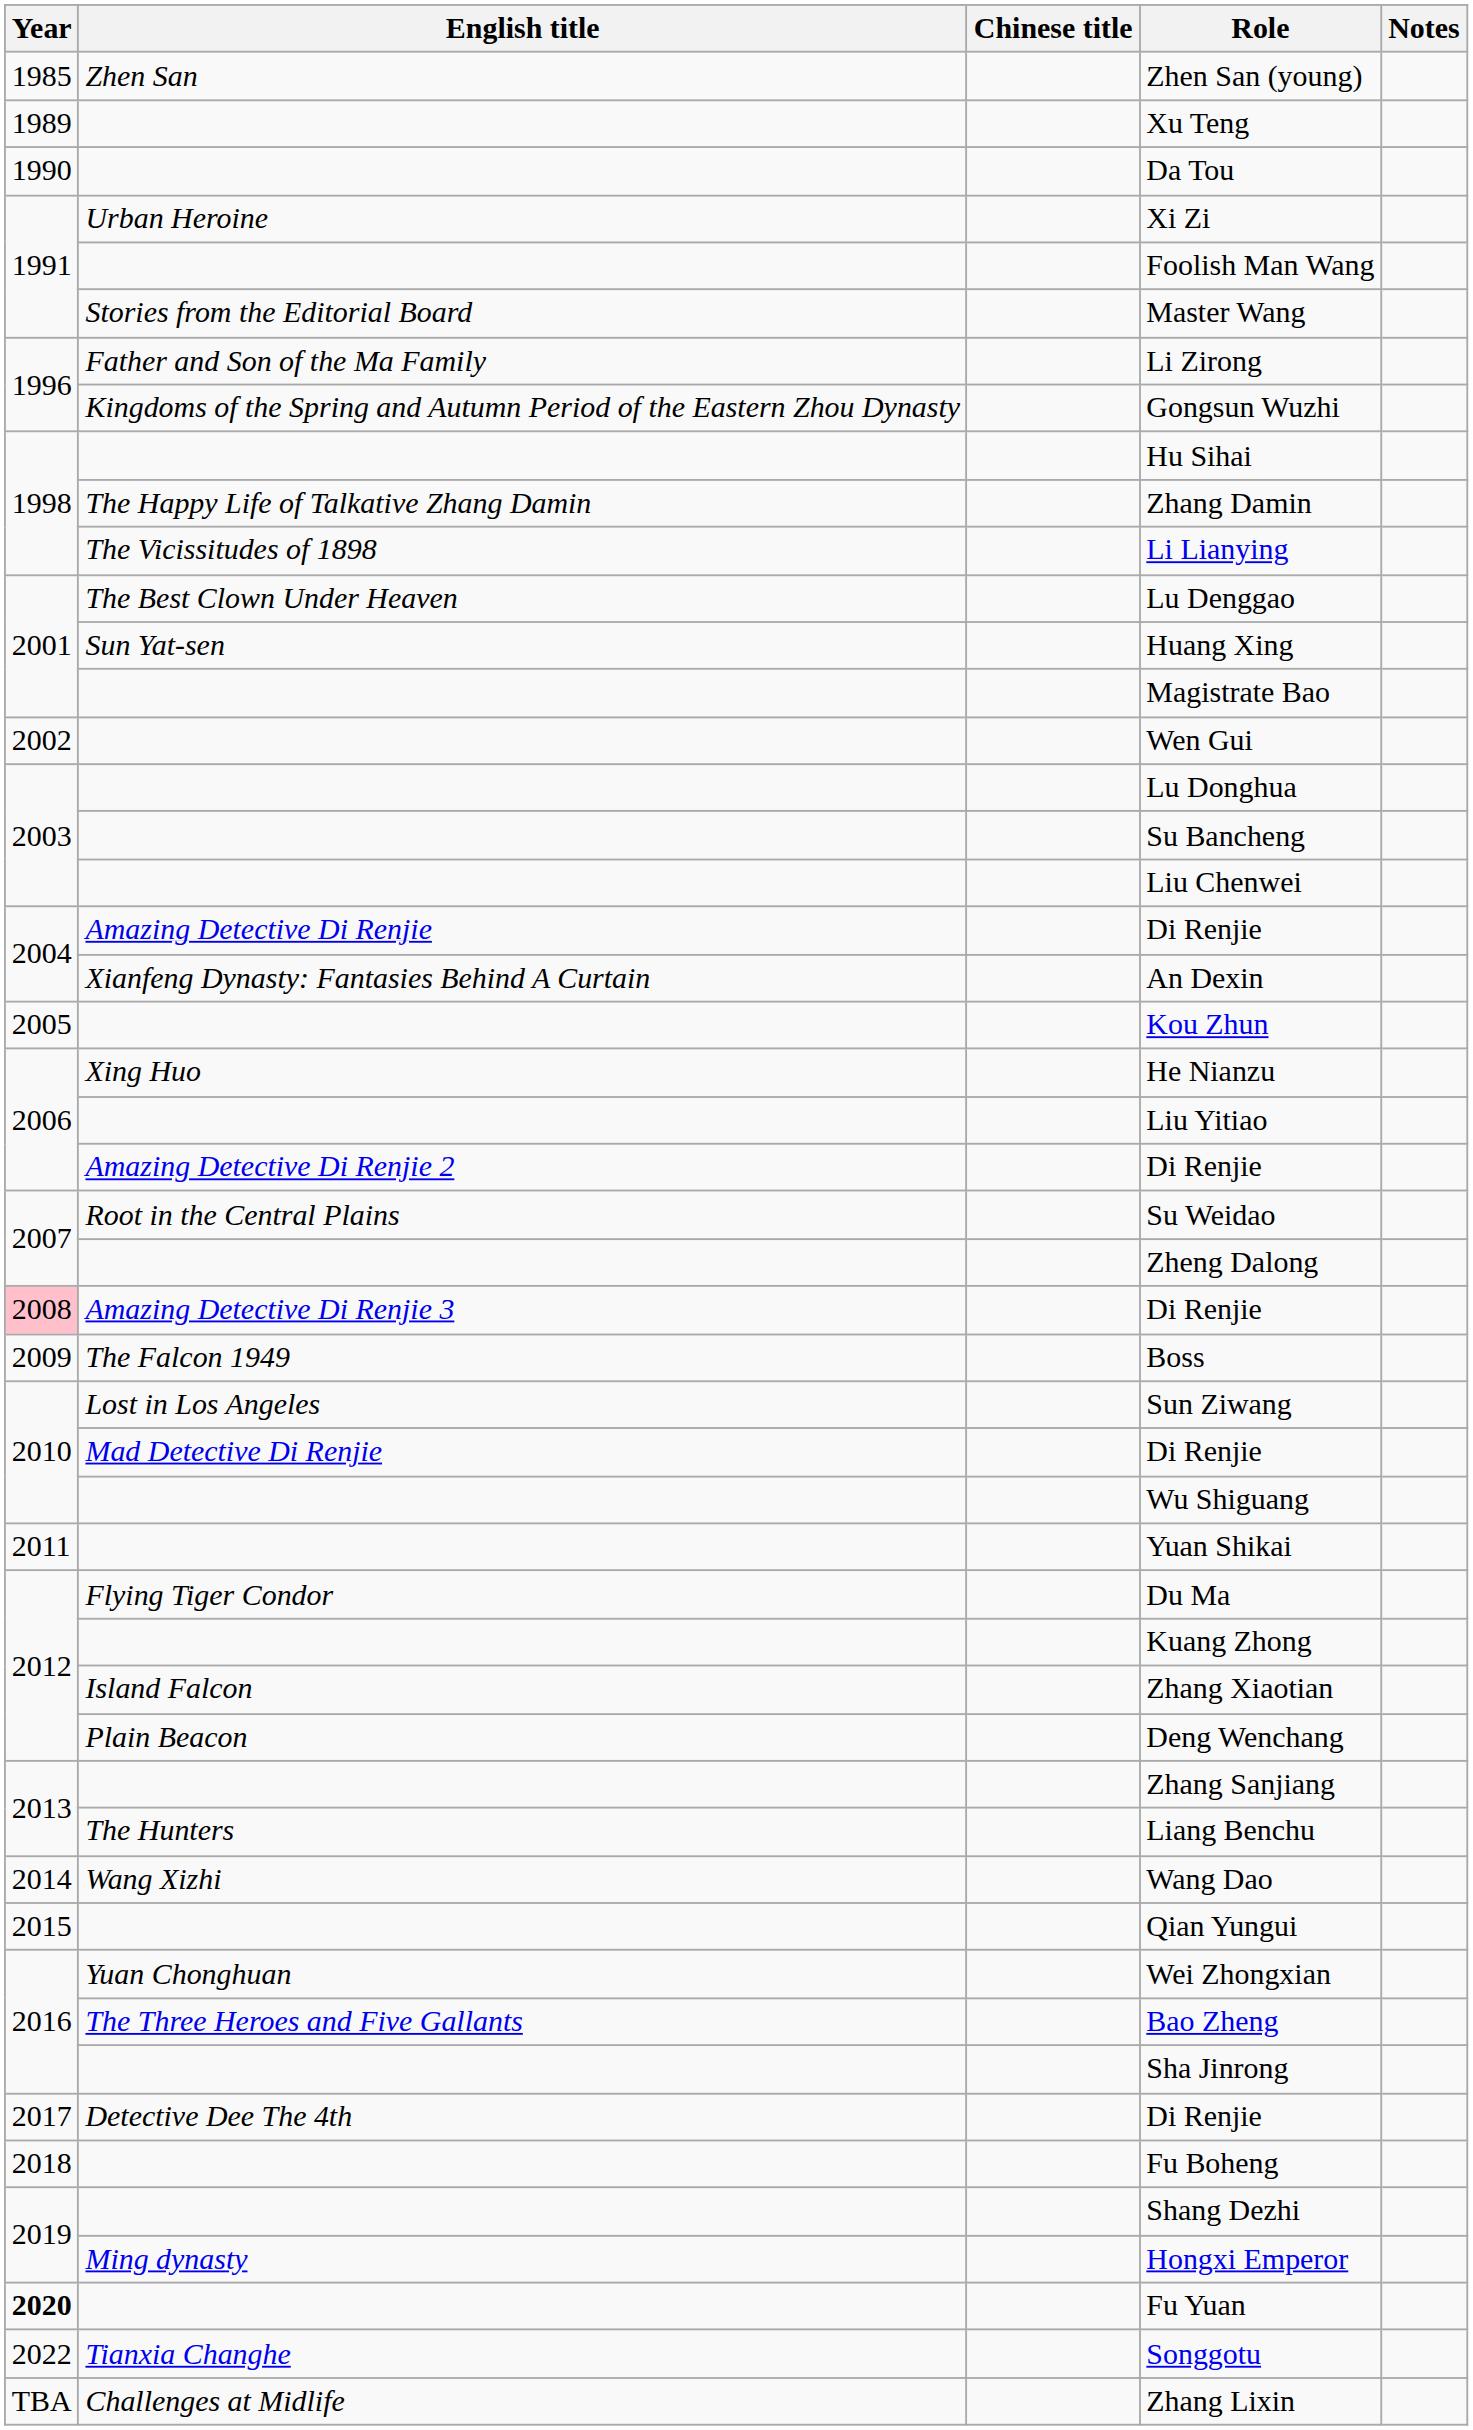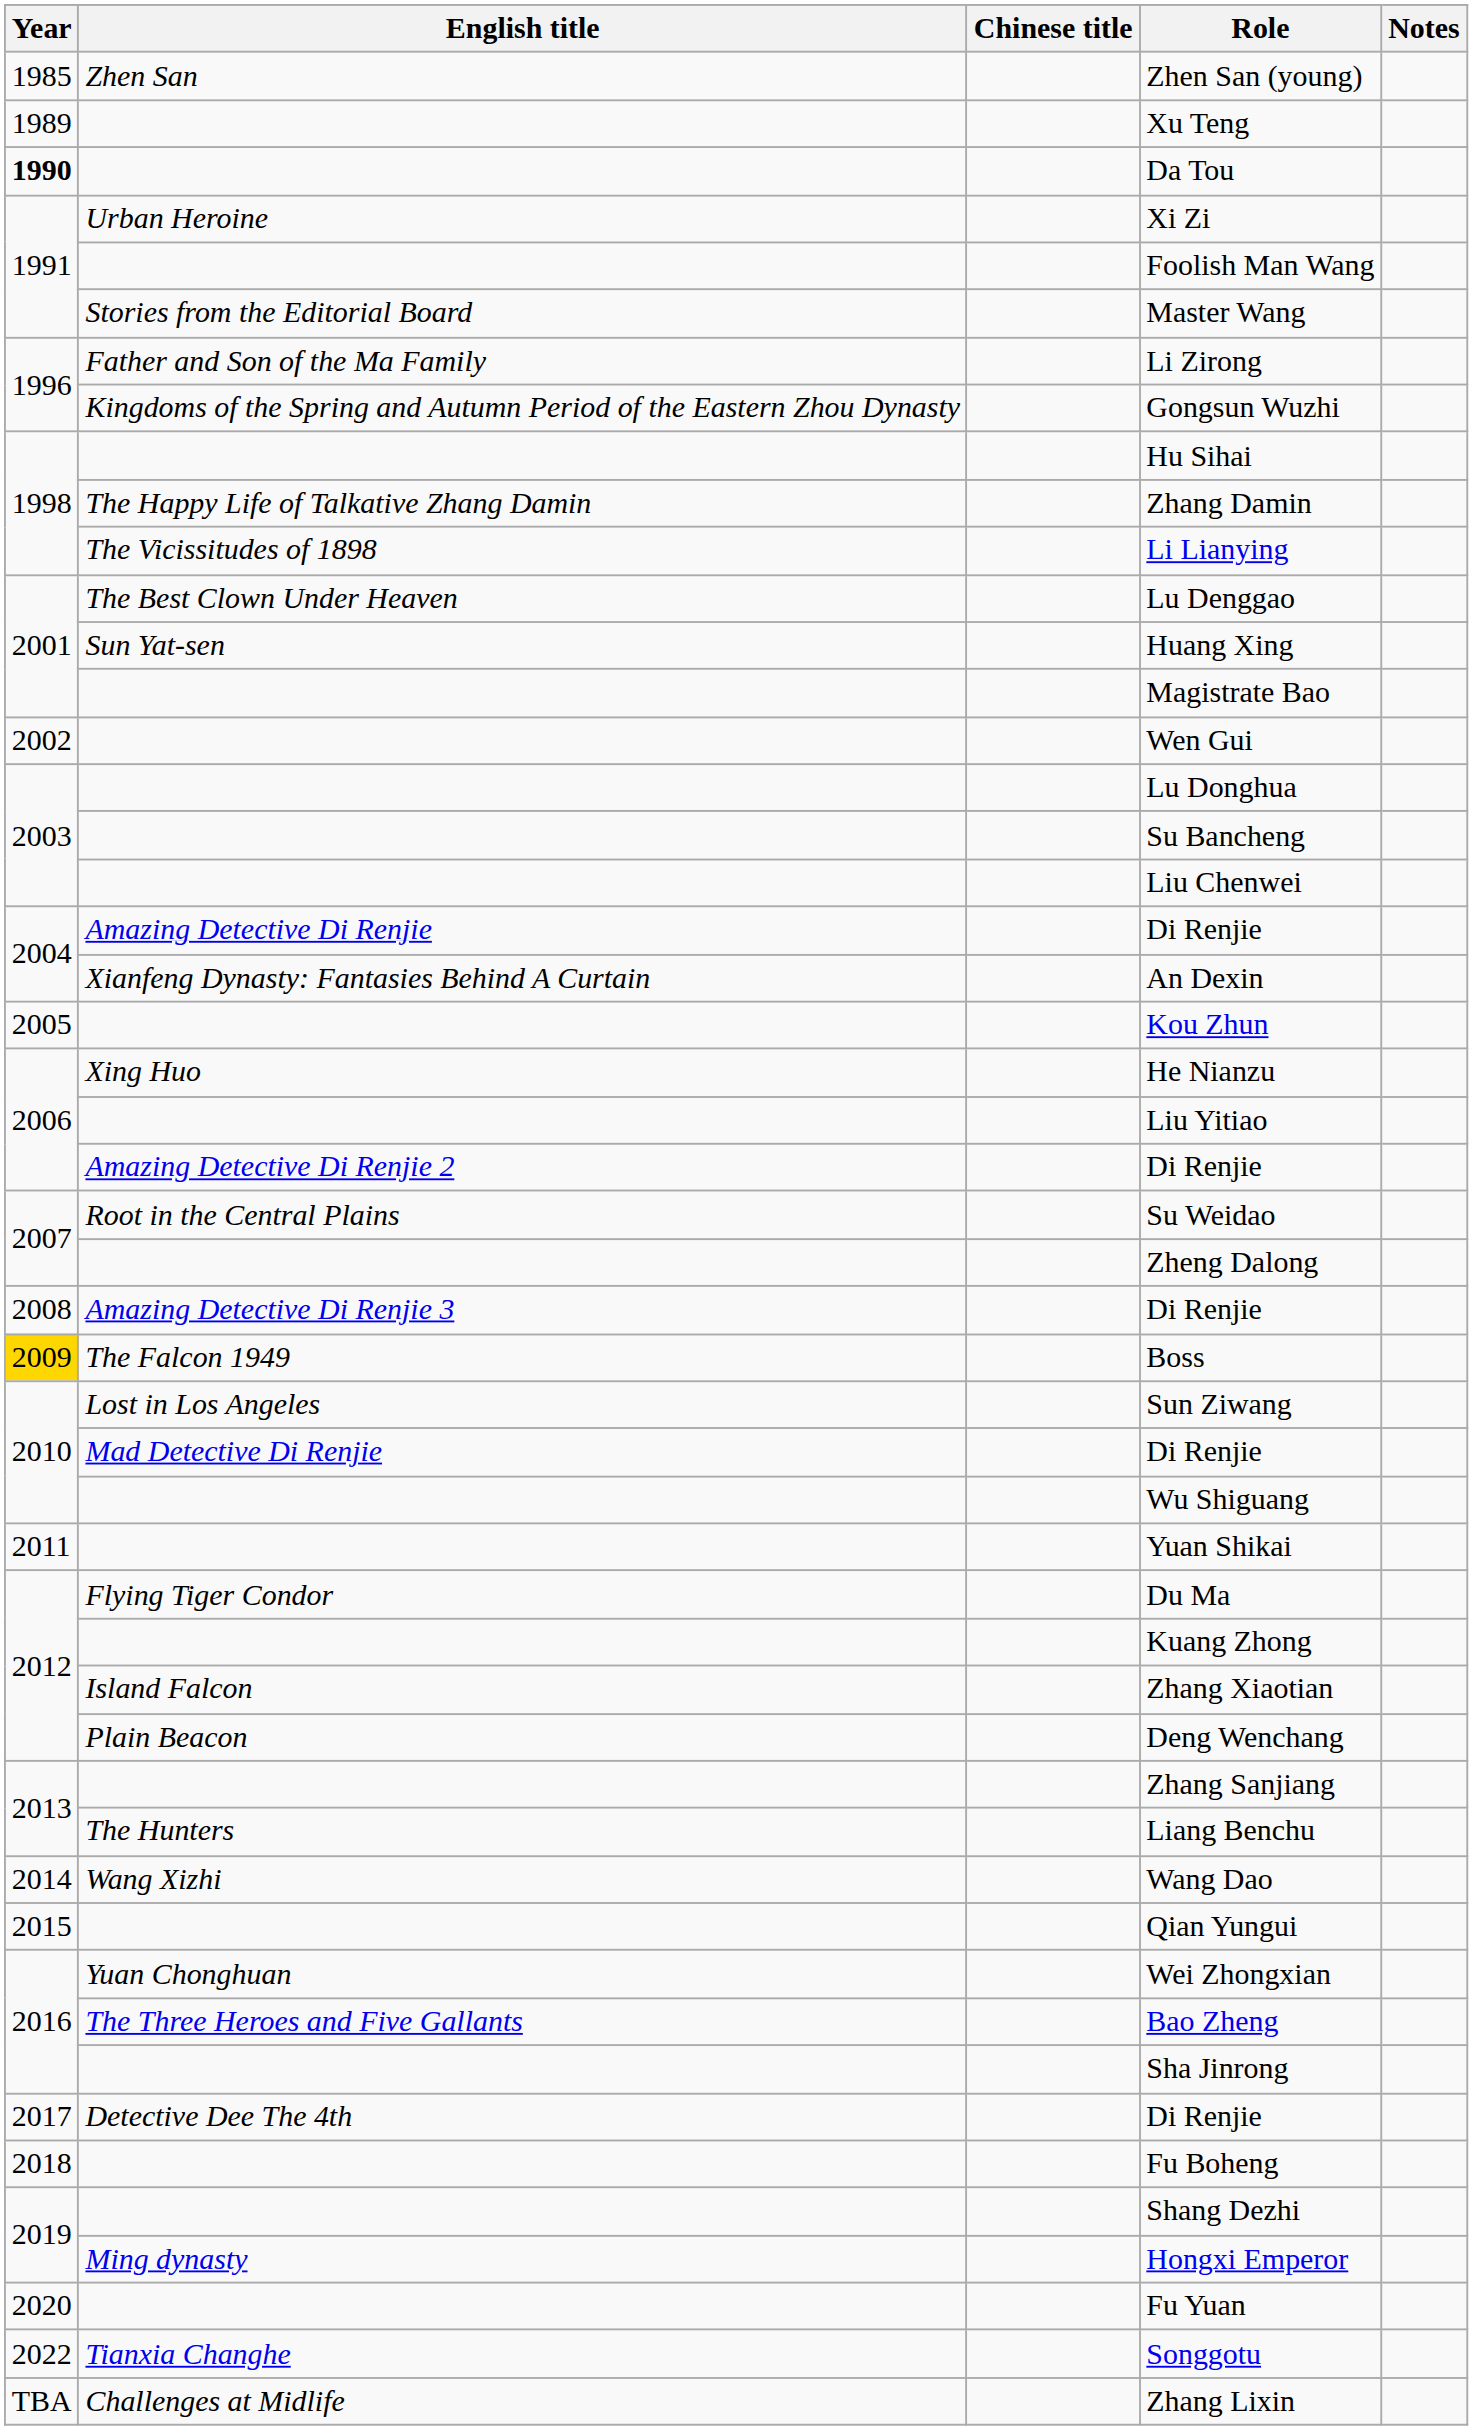(42, 170) normal -> (42, 170) bold
(42, 1309) pink background -> (42, 1309) no background
(42, 1356) no background -> (42, 1356) gold background
(42, 2305) bold -> (42, 2305) normal
